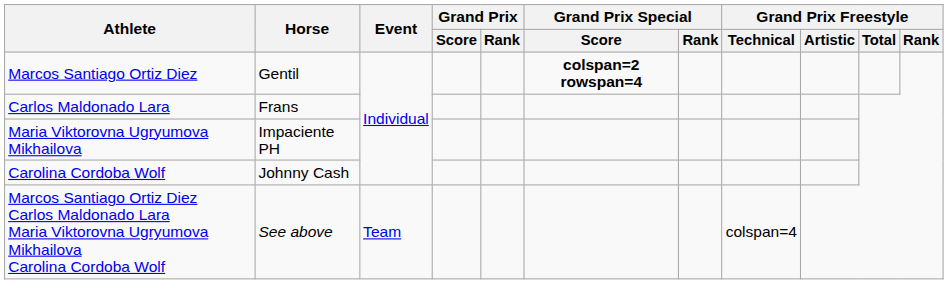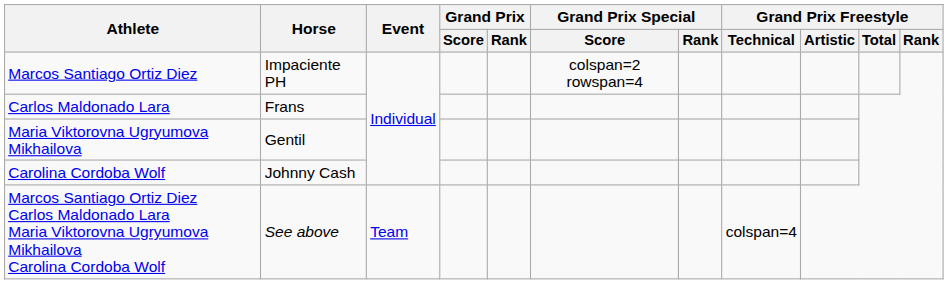(279, 74) Gentil -> (303, 74) Impaciente PH
(601, 74) bold -> (605, 74) normal
(296, 140) Impaciente PH -> (285, 140) Gentil
